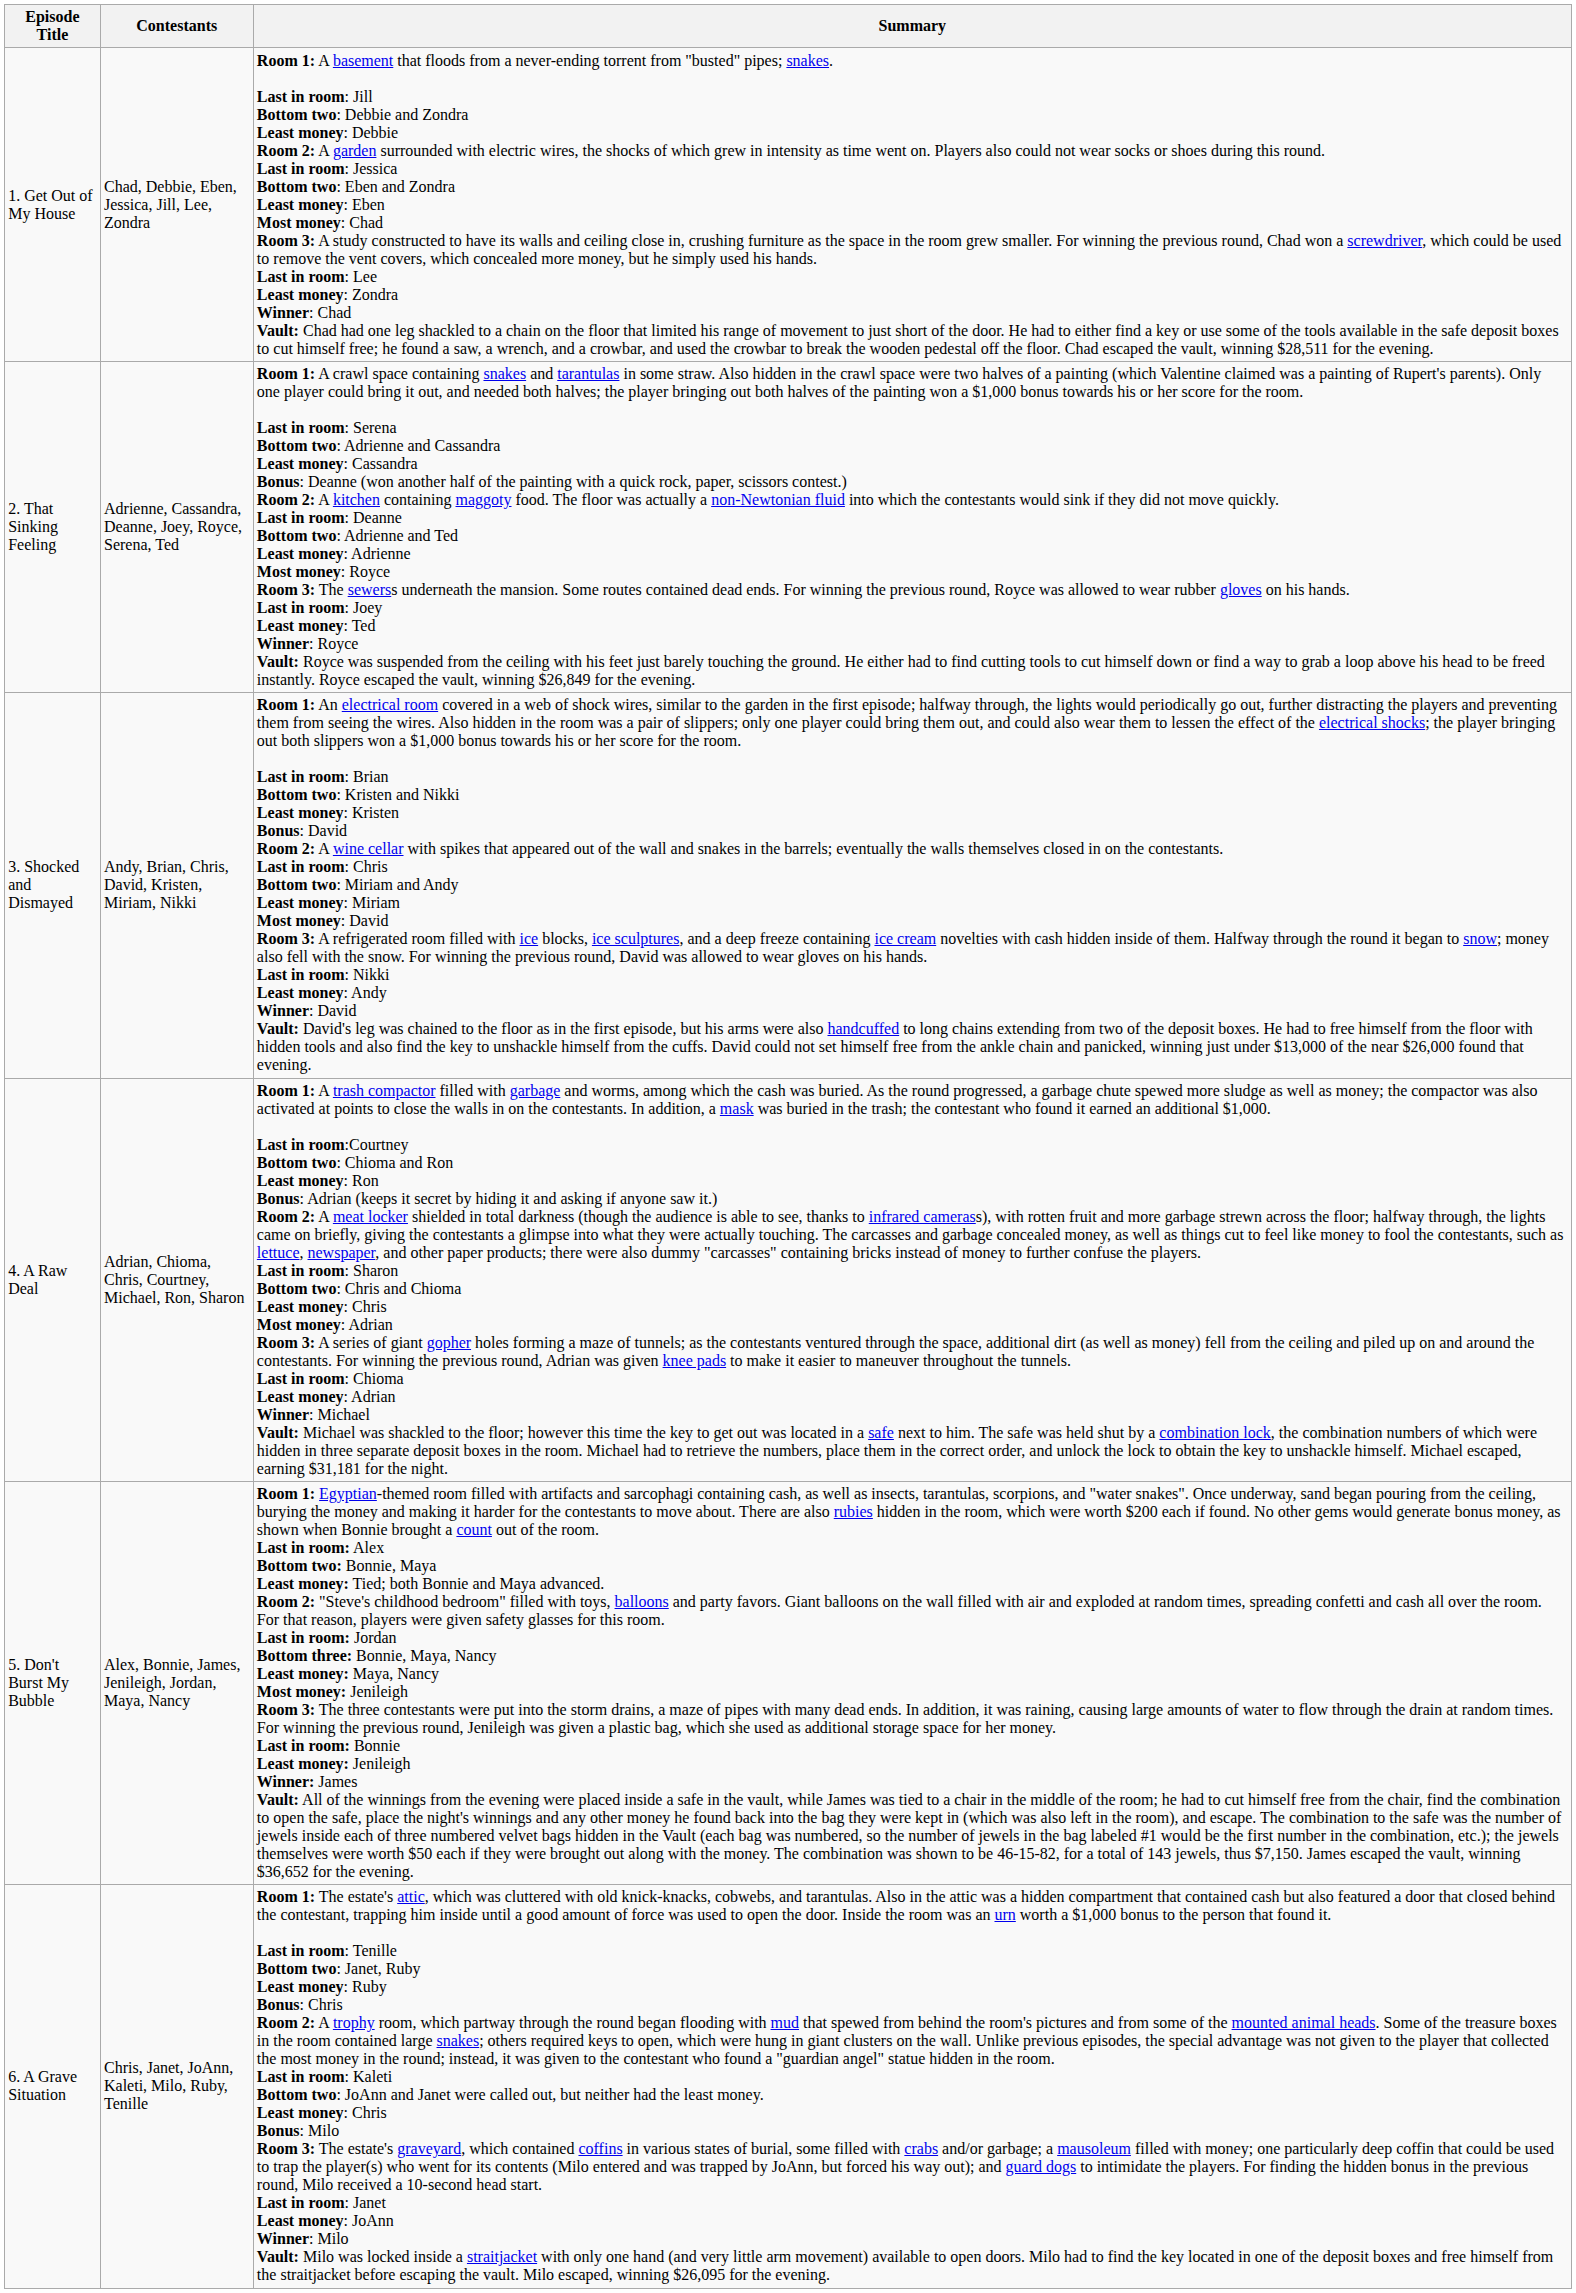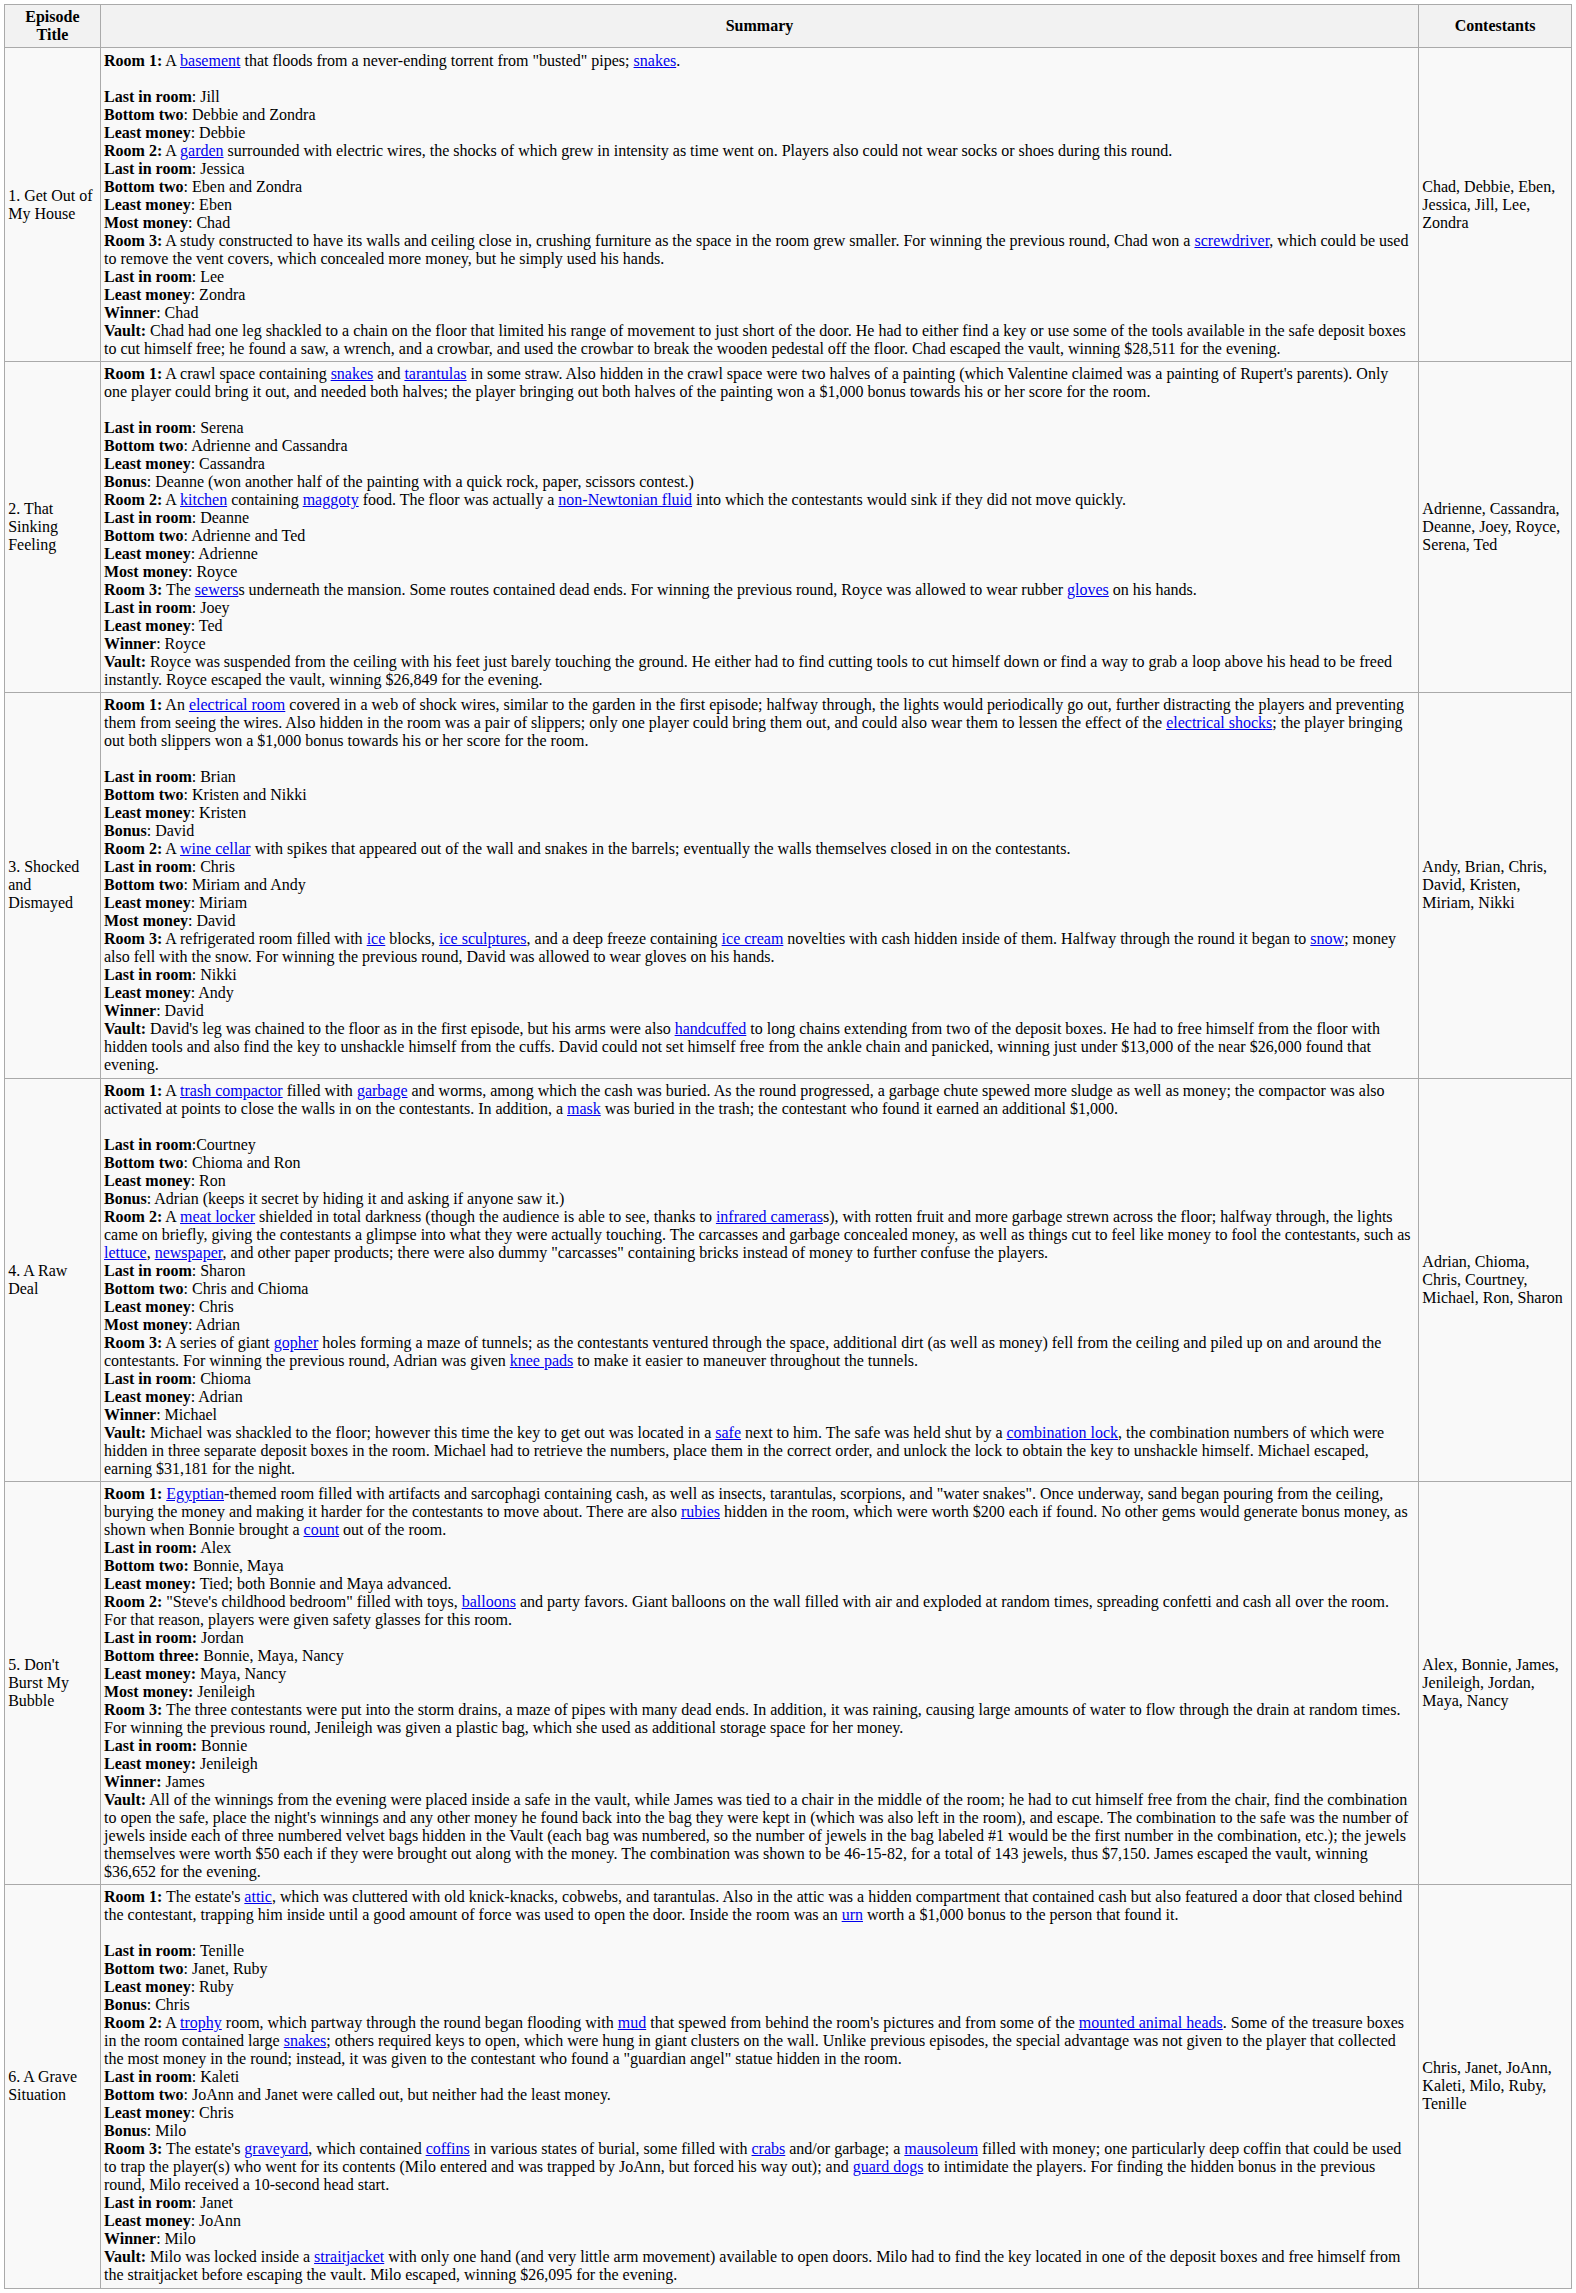columns swapped: (177, 26) <-> (912, 26)
